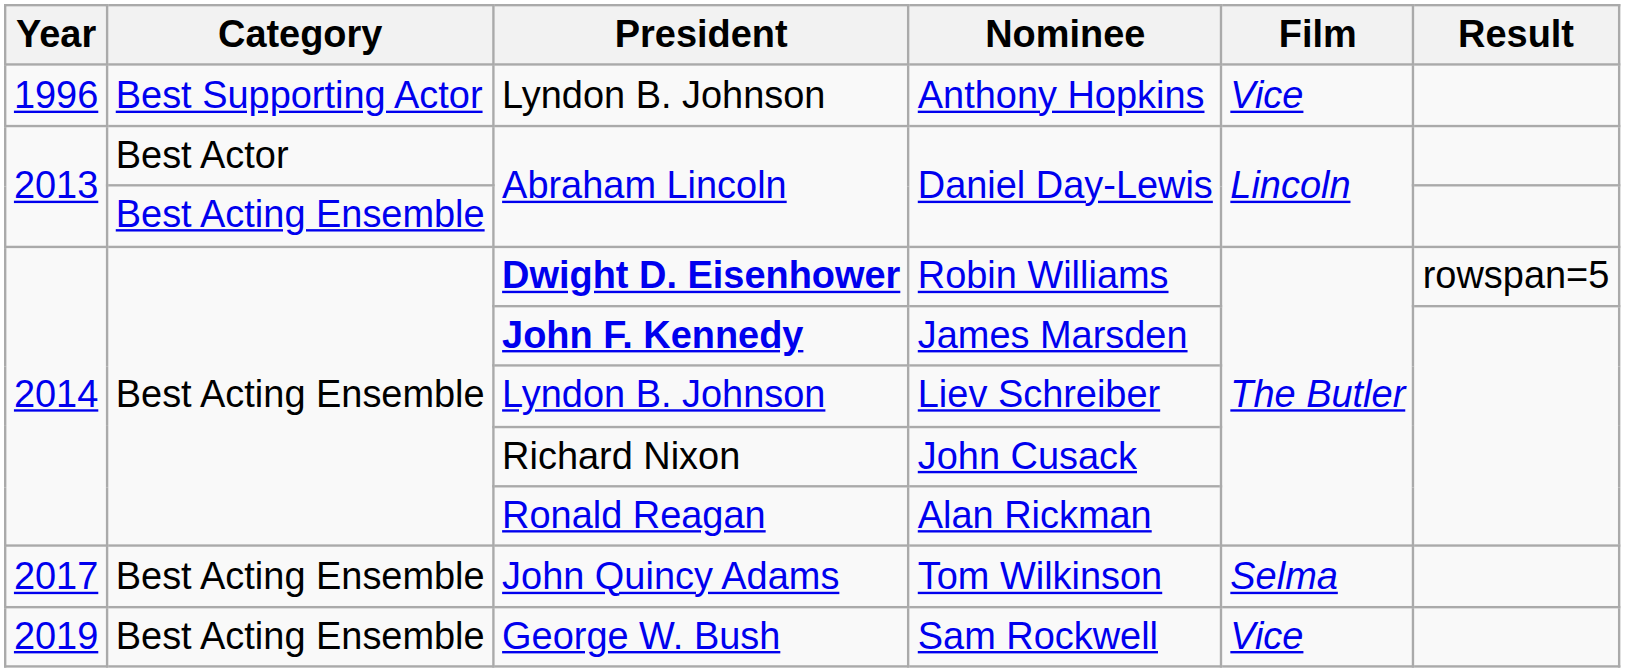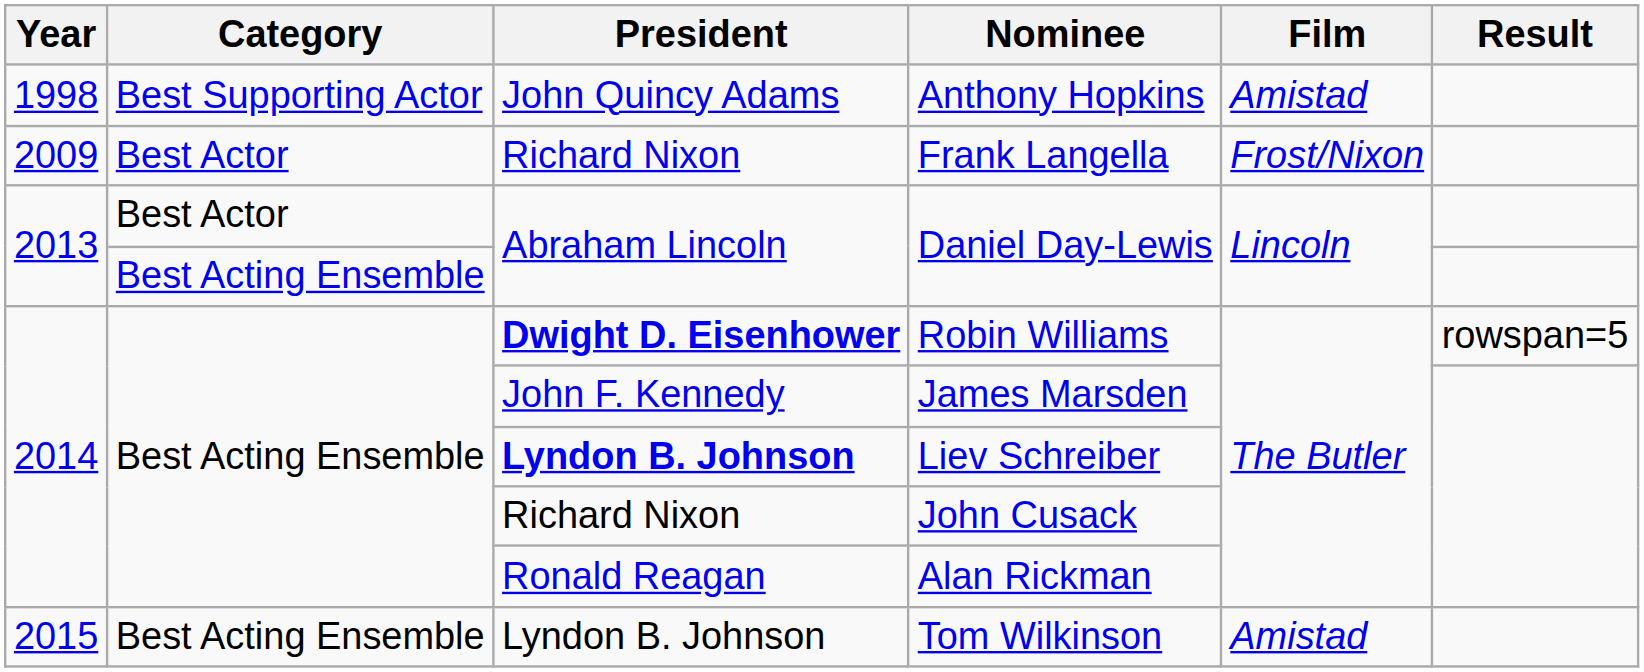(56, 94) 1996 -> (56, 94) 1998
(664, 94) Lyndon B. Johnson -> (671, 94) John Quincy Adams
(1267, 94) Vice -> (1299, 94) Amistad
+ row: (202, 154)
(653, 335) bold -> (643, 395) normal
(664, 395) normal -> (678, 455) bold
(56, 575) 2017 -> (56, 635) 2015
(671, 575) John Quincy Adams -> (664, 635) Lyndon B. Johnson
(1284, 575) Selma -> (1299, 635) Amistad
- row: (300, 635)
